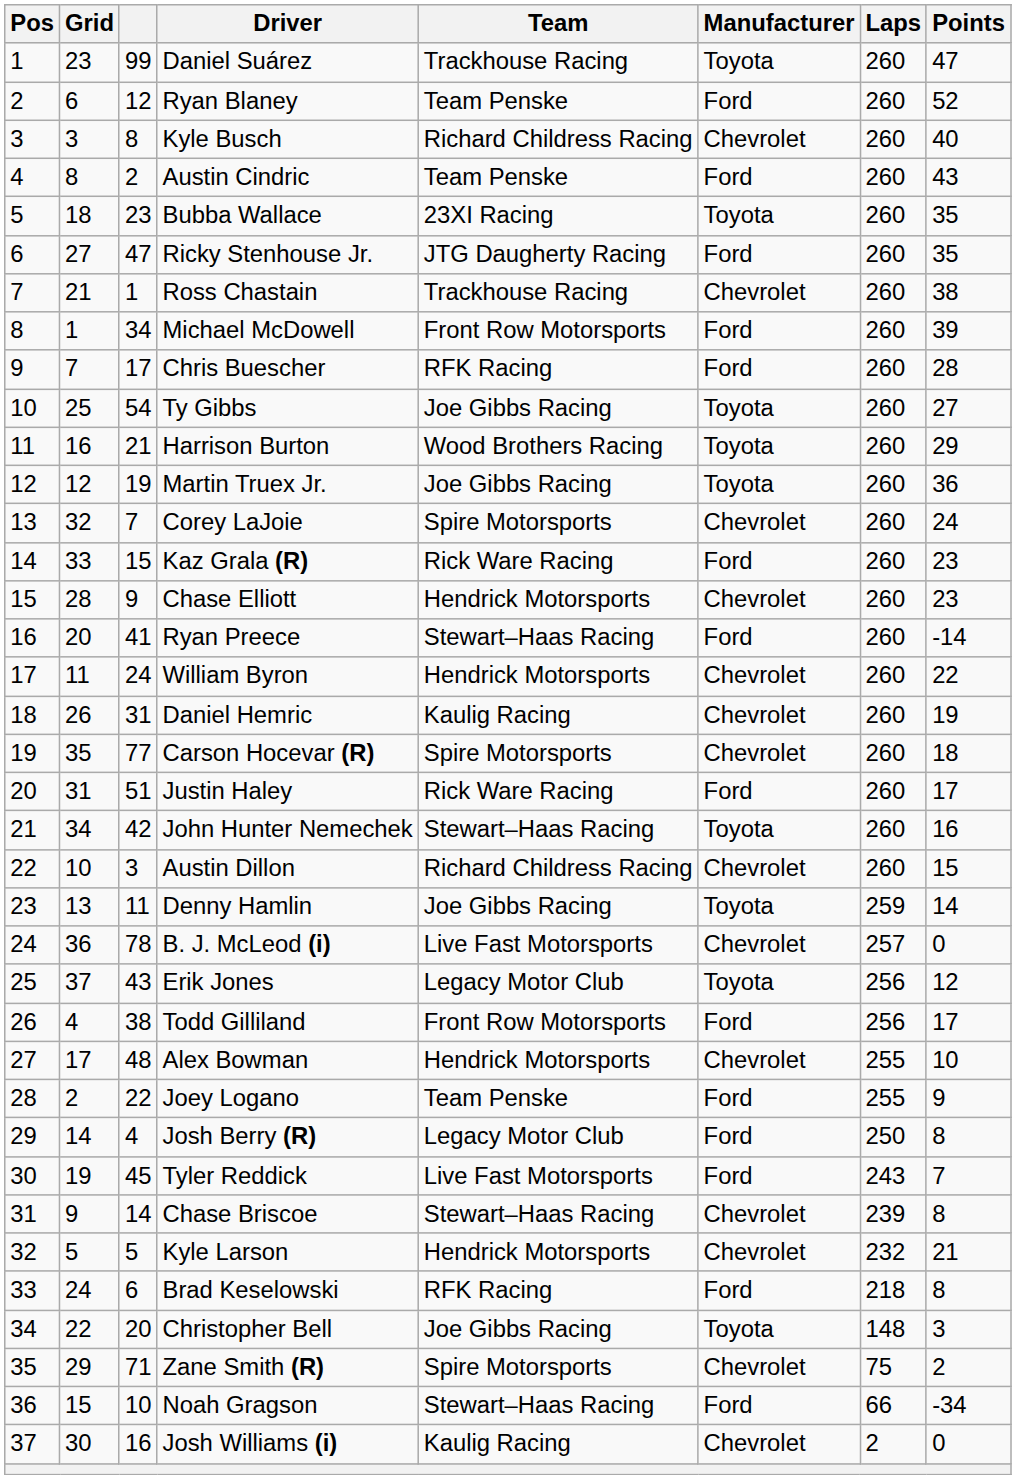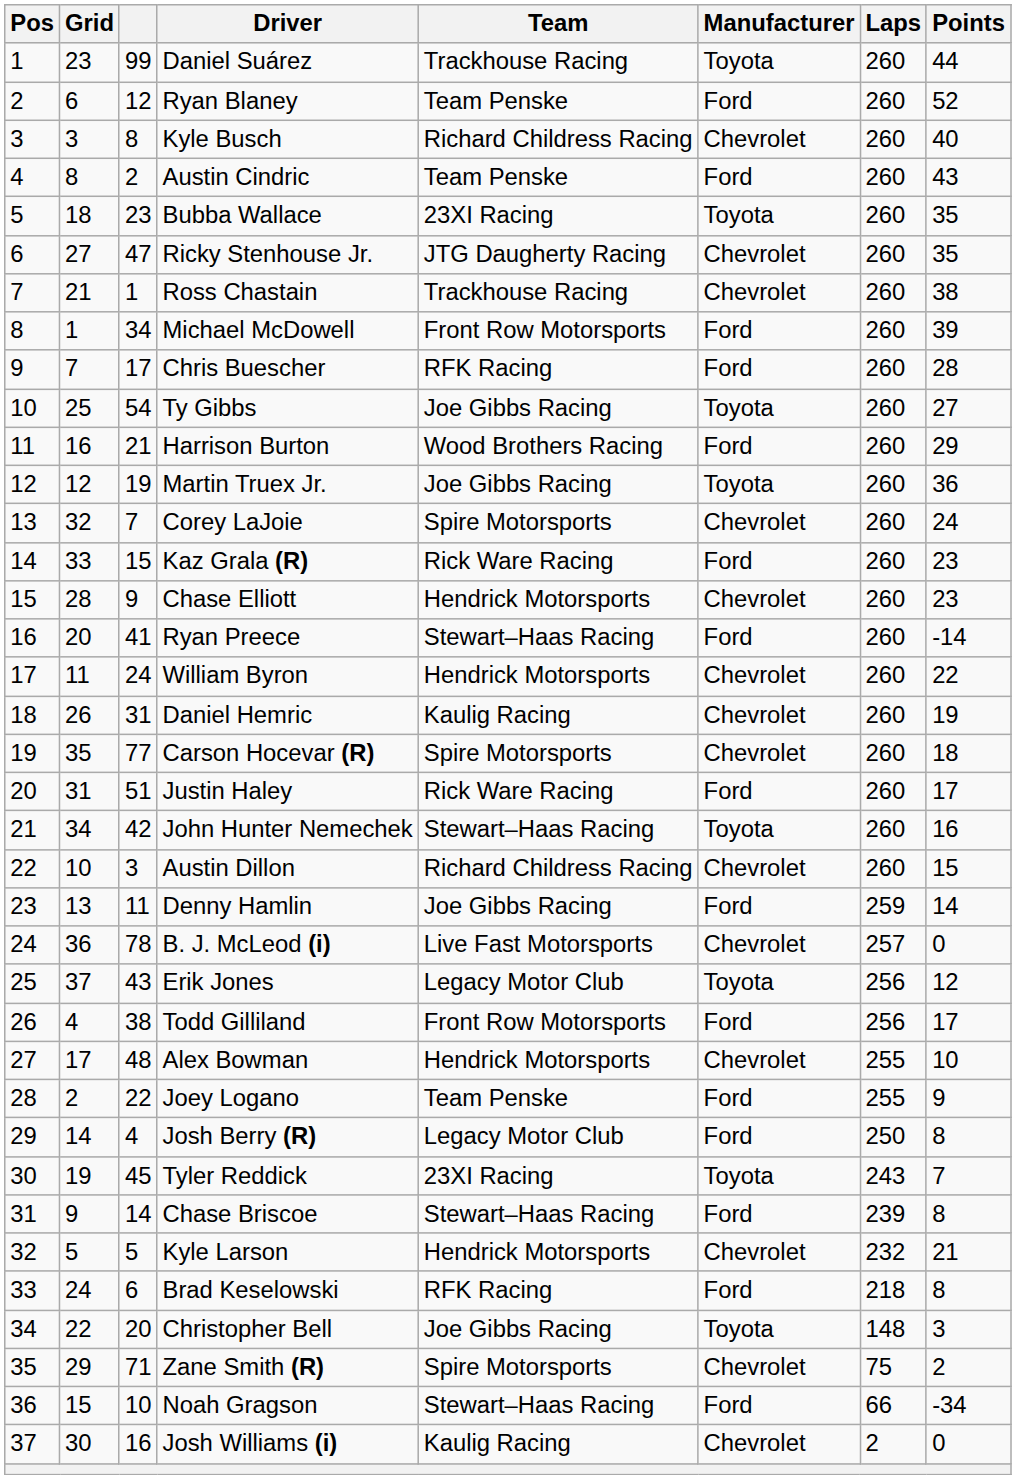(945, 61) 47 -> (945, 61) 44
(728, 253) Ford -> (755, 253) Chevrolet
(739, 445) Toyota -> (728, 445) Ford
(739, 906) Toyota -> (728, 906) Ford
(538, 1174) Live Fast Motorsports -> (489, 1174) 23XI Racing
(728, 1174) Ford -> (739, 1174) Toyota
(755, 1213) Chevrolet -> (728, 1213) Ford
